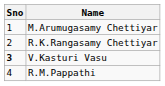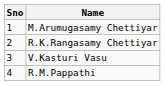(9, 58) bold -> (9, 58) normal
